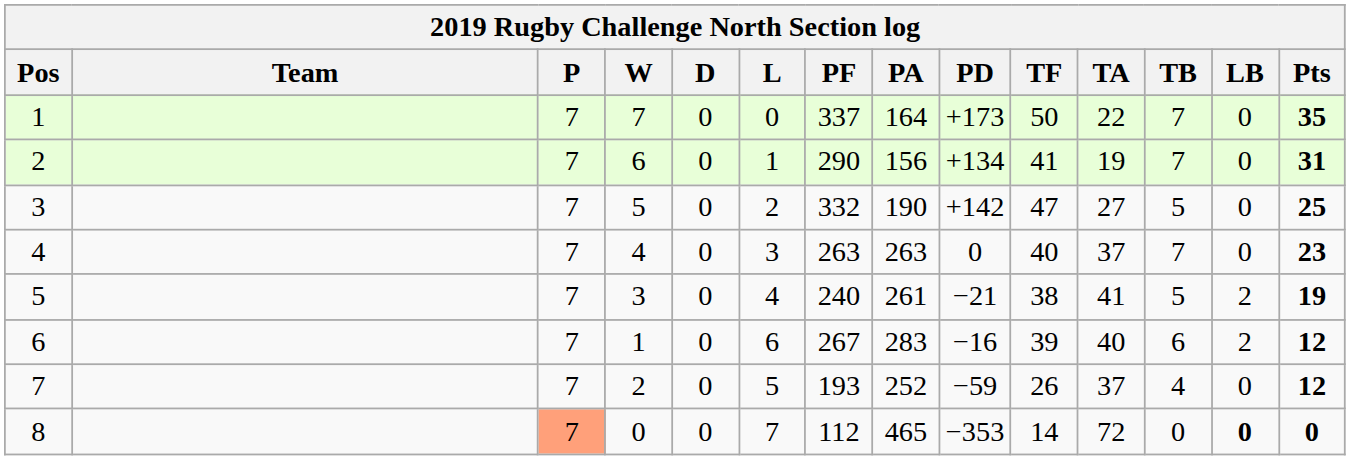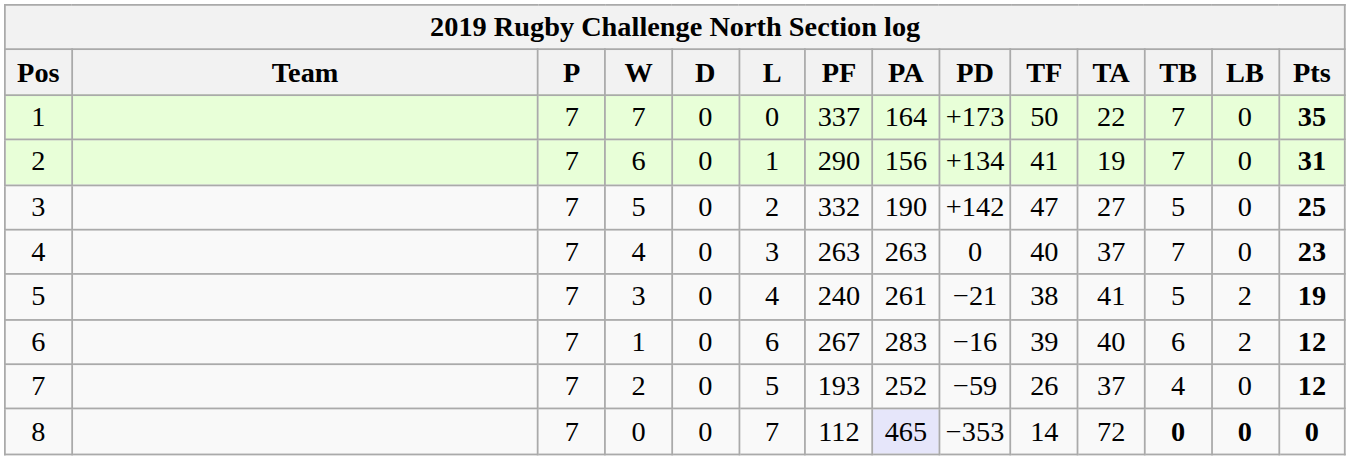(572, 431) lightsalmon background -> (572, 431) no background
(906, 431) no background -> (906, 431) lavender background
(1178, 431) normal -> (1178, 431) bold
